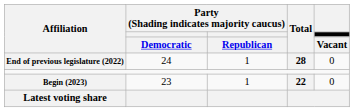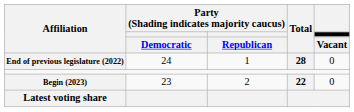(247, 82) 1 -> (247, 82) 2
